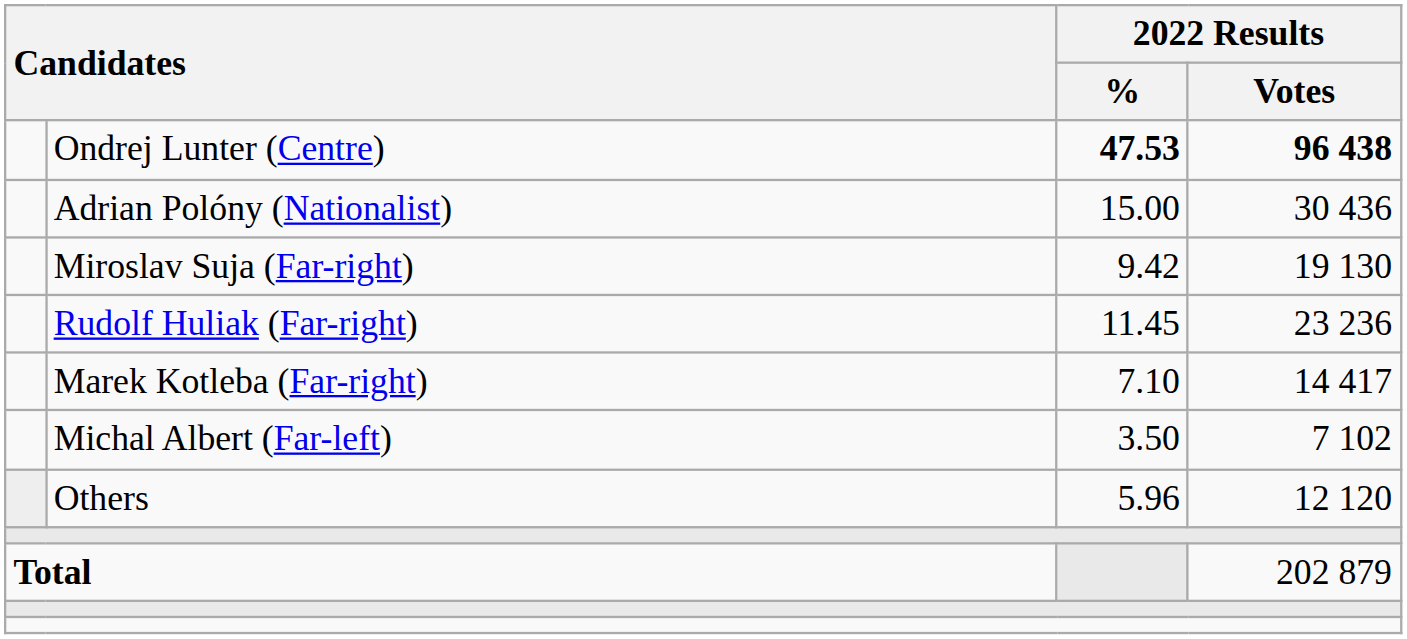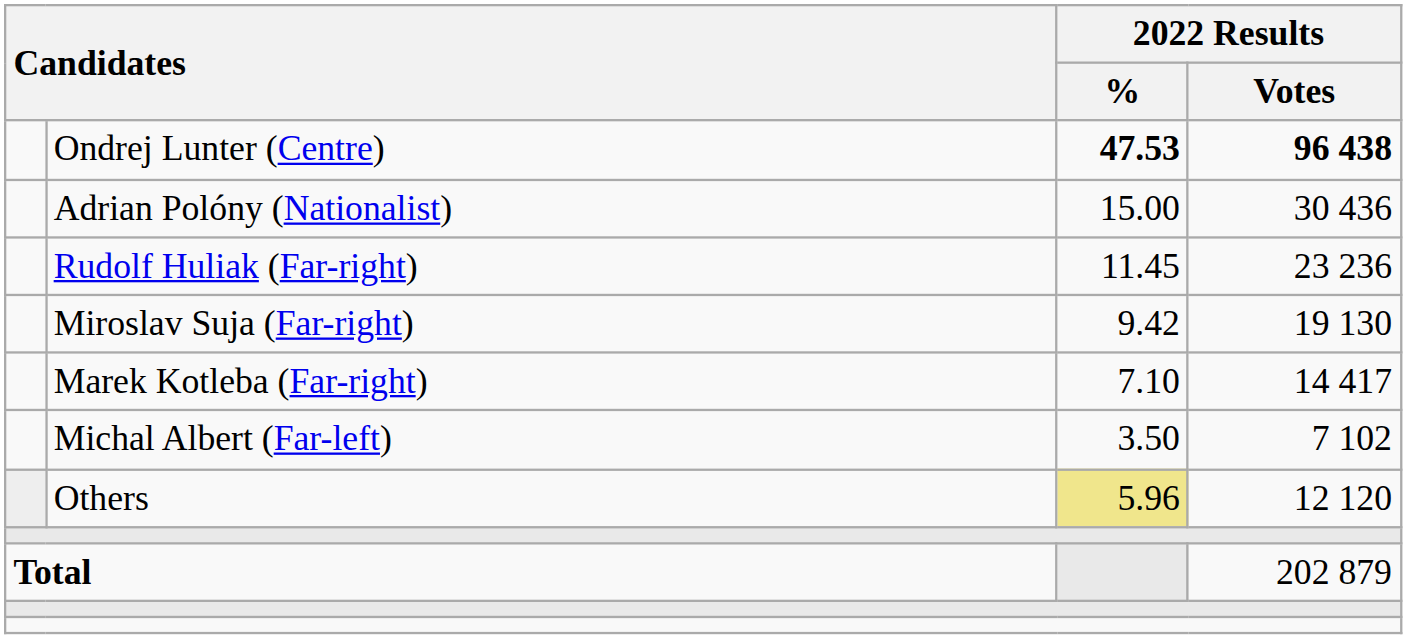rows swapped: (236, 322) <-> (234, 264)
(1149, 496) no background -> (1149, 496) khaki background
